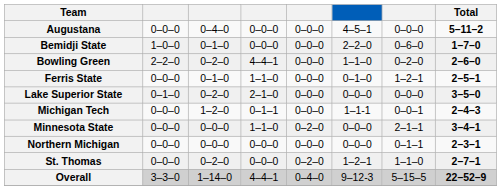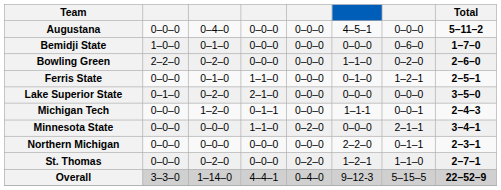(357, 45) 2–2–0 -> (357, 45) 0–0–0
(264, 62) 4–4–1 -> (264, 62) 0–0–0
(357, 144) 0–0–0 -> (357, 144) 2–2–0
